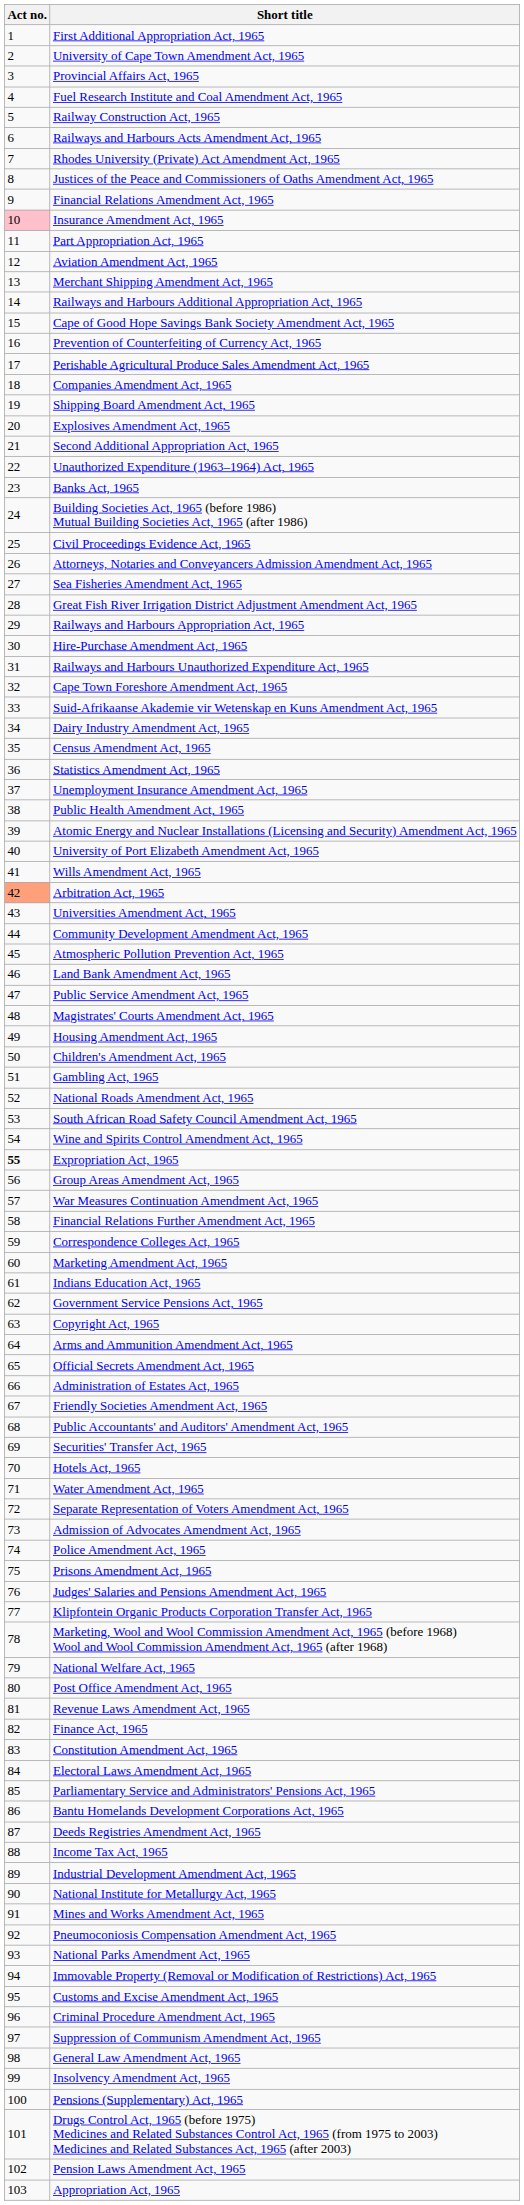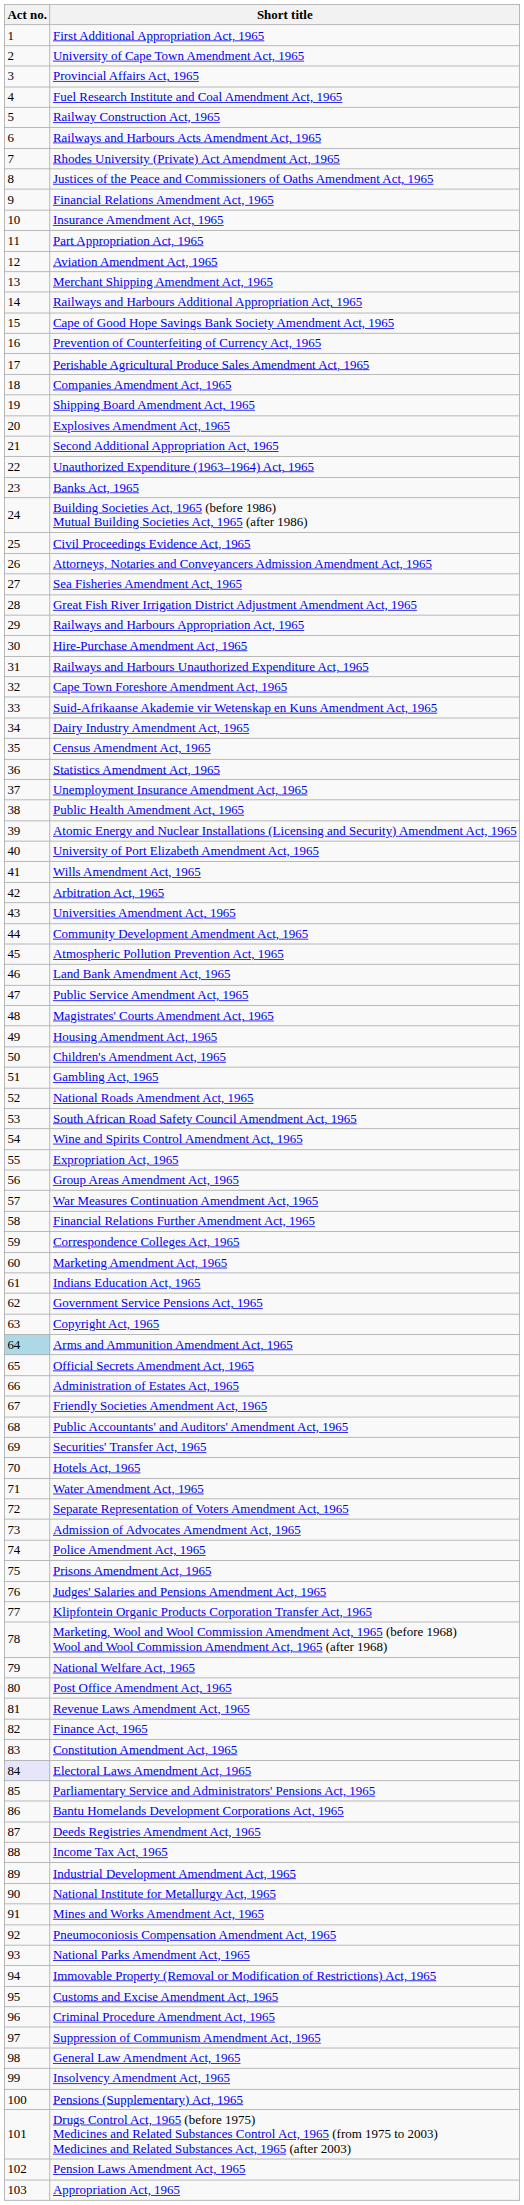(14, 220) pink background -> (14, 220) no background
(14, 892) lightsalmon background -> (14, 892) no background
(14, 1159) bold -> (14, 1159) normal
(14, 1344) no background -> (14, 1344) lightblue background
(14, 1770) no background -> (14, 1770) lavender background
